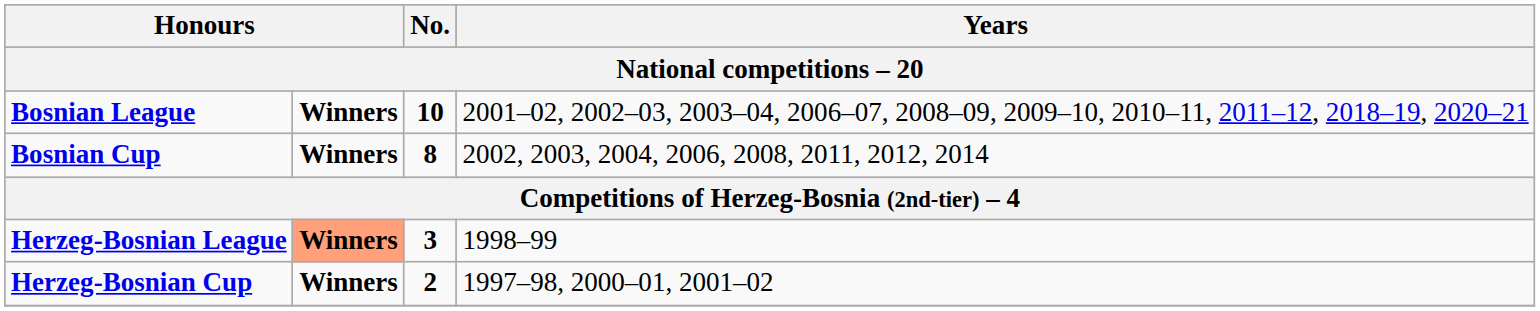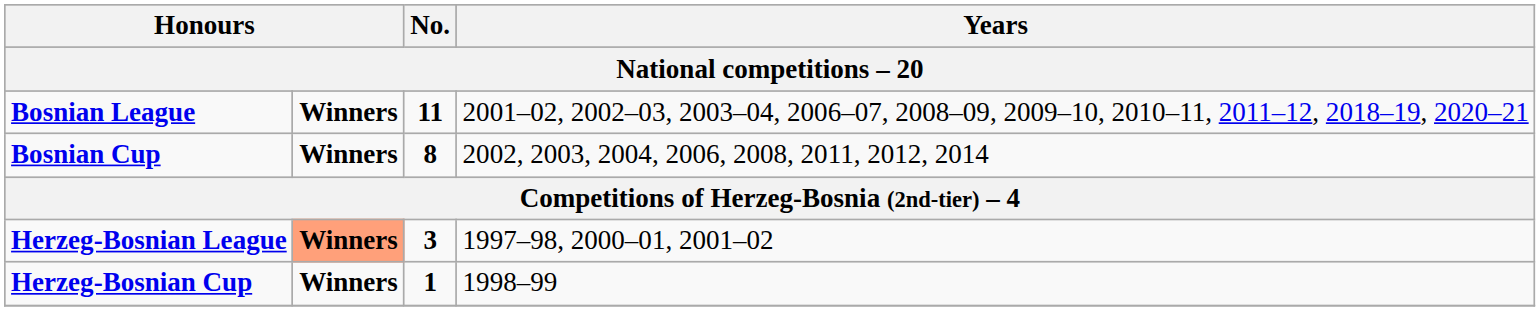(430, 111) 10 -> (430, 111) 11
(510, 240) 1998–99 -> (618, 240) 1997–98, 2000–01, 2001–02
(430, 283) 2 -> (430, 283) 1
(618, 283) 1997–98, 2000–01, 2001–02 -> (510, 283) 1998–99
